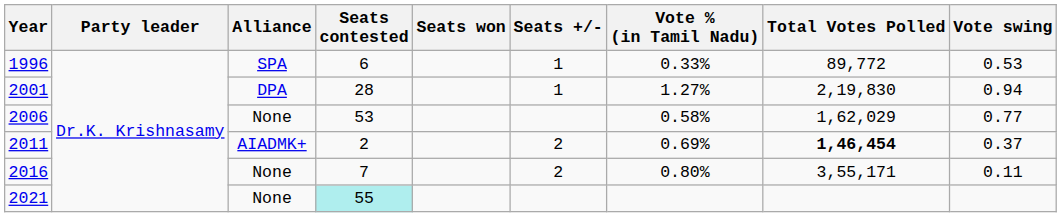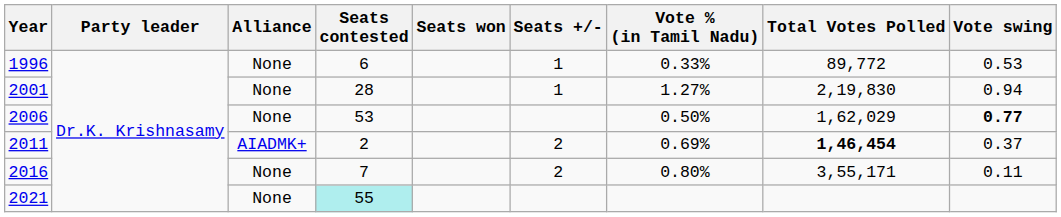(272, 64) SPA -> (272, 64) None
(272, 91) DPA -> (272, 91) None
(685, 118) 0.58% -> (685, 118) 0.50%
(1003, 118) normal -> (1003, 118) bold
